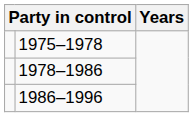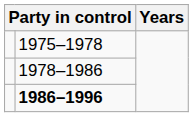(61, 97) normal -> (61, 97) bold
